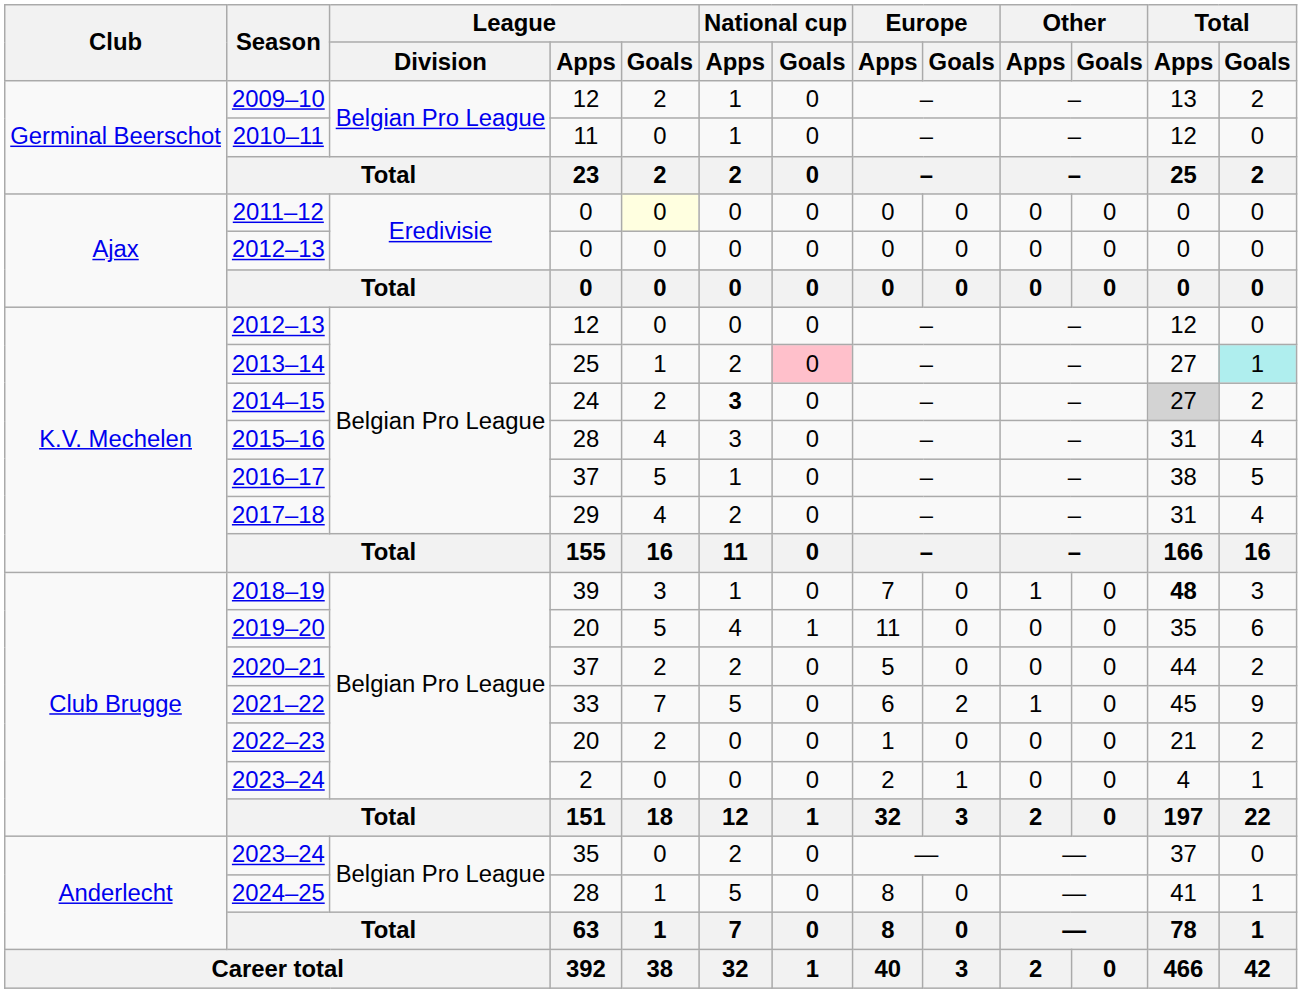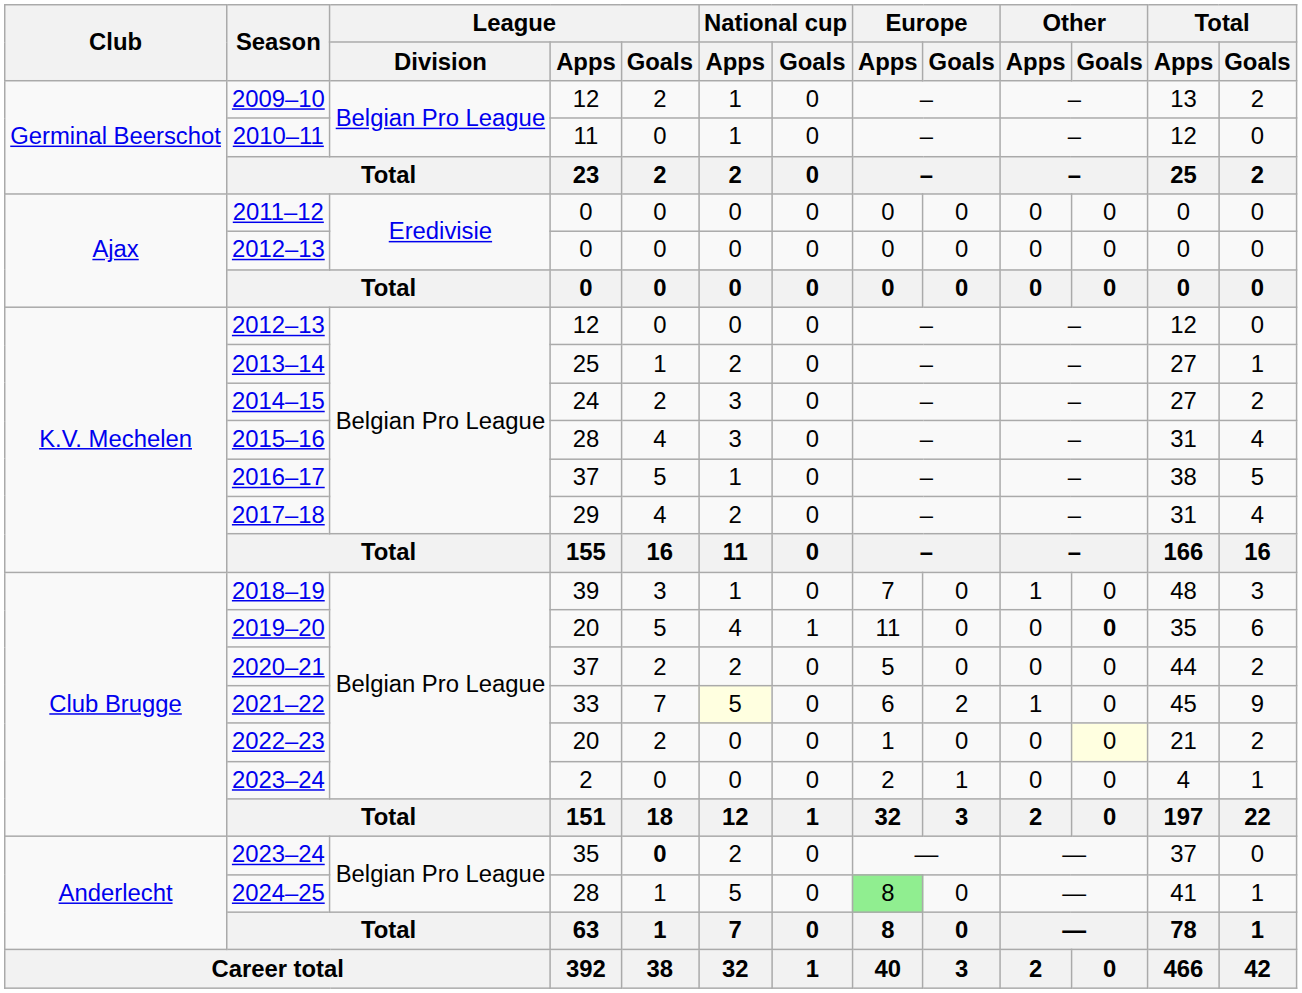(660, 212) lightyellow background -> (660, 212) no background
(812, 363) pink background -> (812, 363) no background
(1257, 363) paleturquoise background -> (1257, 363) no background
(735, 401) bold -> (735, 401) normal
(1183, 401) lightgrey background -> (1183, 401) no background
(1183, 590) bold -> (1183, 590) normal
(1110, 628) normal -> (1110, 628) bold
(735, 703) no background -> (735, 703) lightyellow background
(1110, 741) no background -> (1110, 741) lightyellow background
(660, 855) normal -> (660, 855) bold
(888, 893) no background -> (888, 893) lightgreen background
